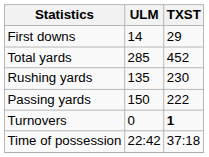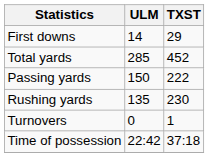rows swapped: (50, 78) <-> (49, 99)
(171, 120) bold -> (171, 120) normal
